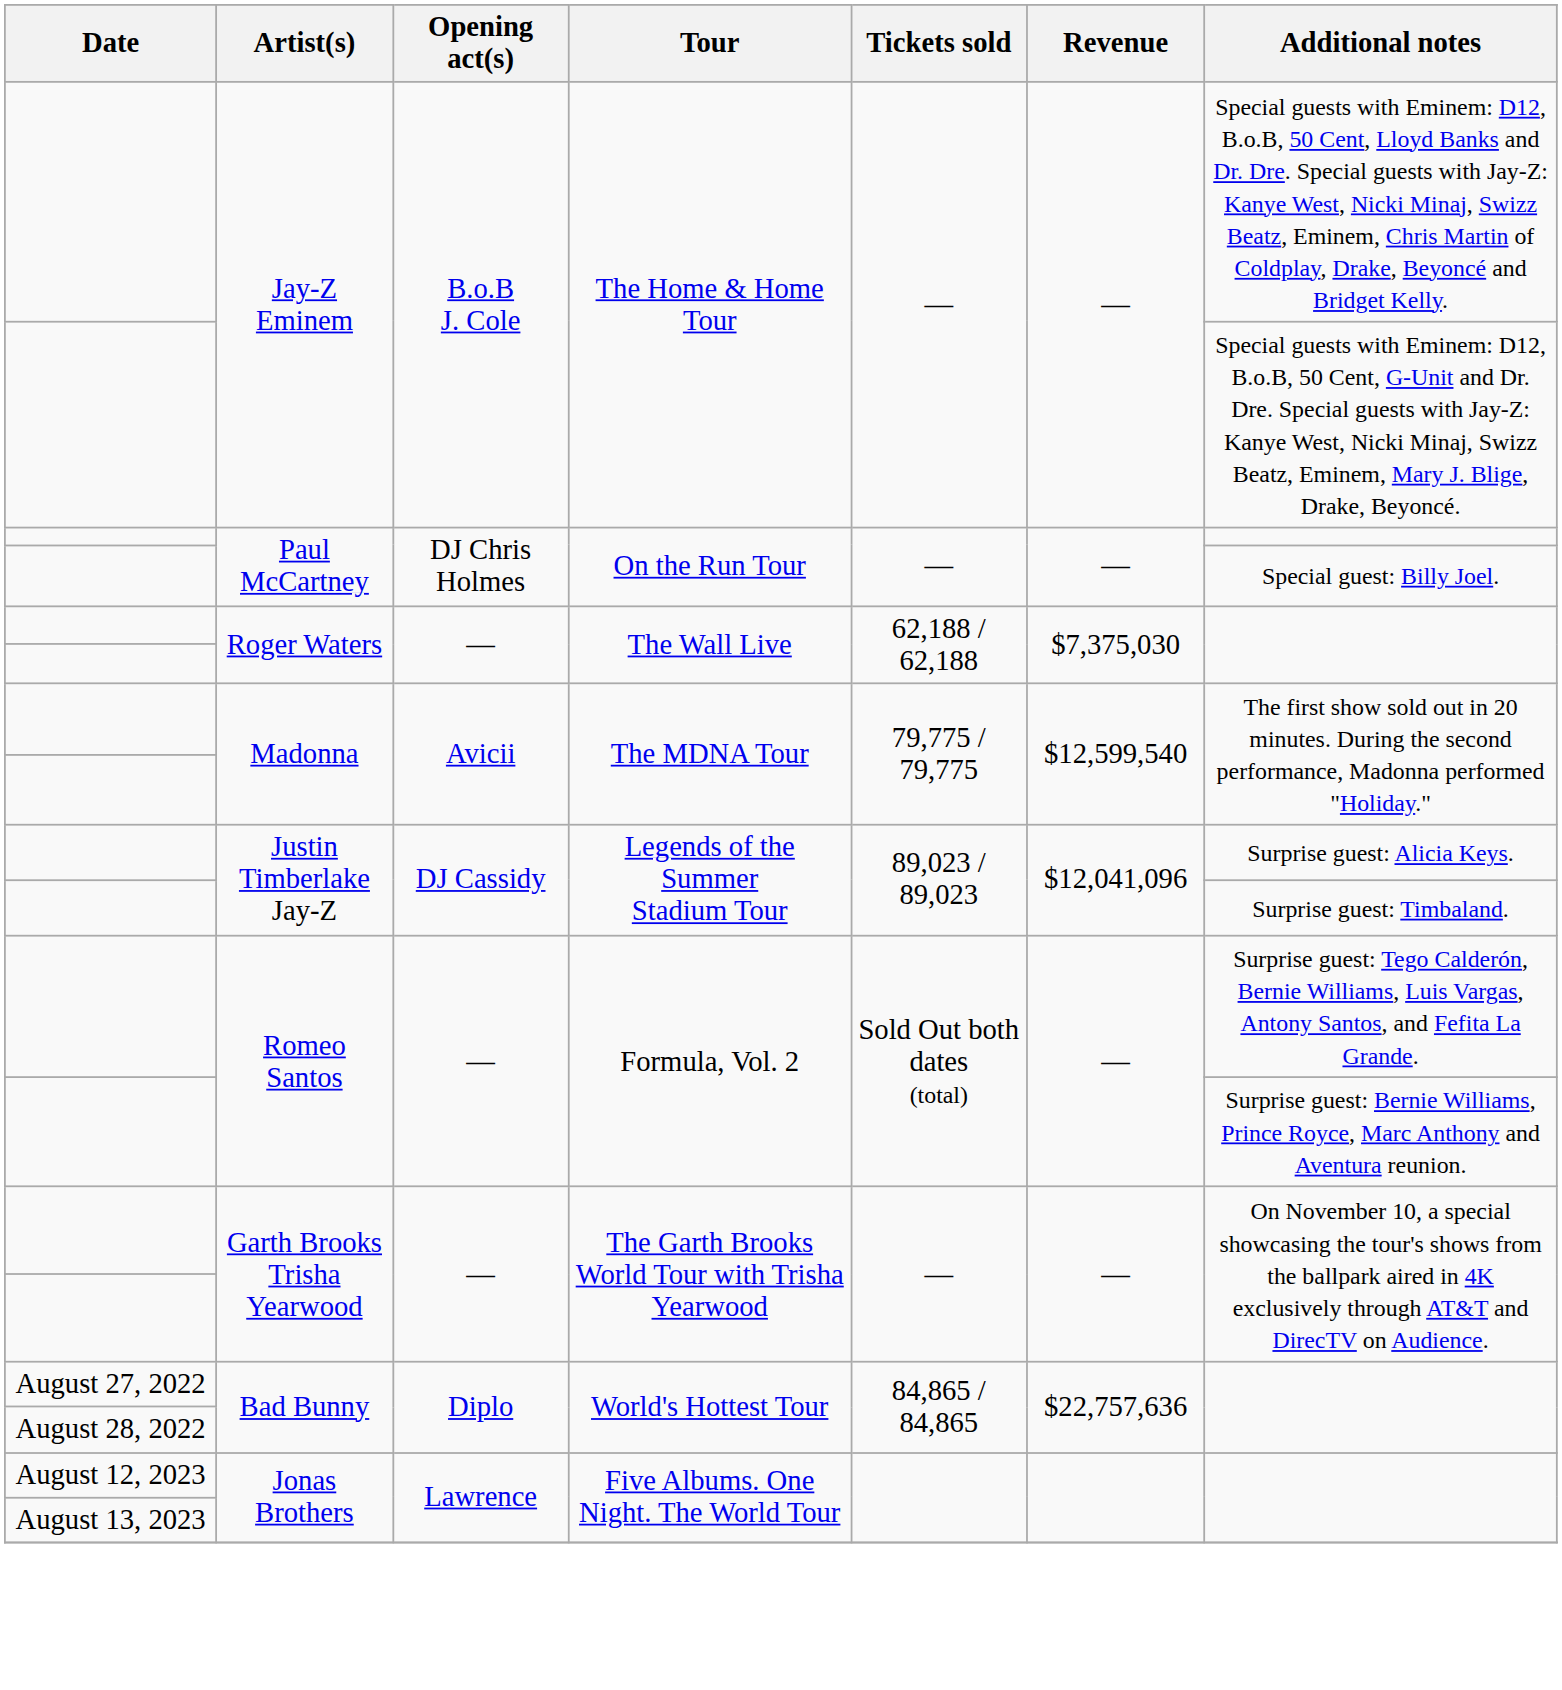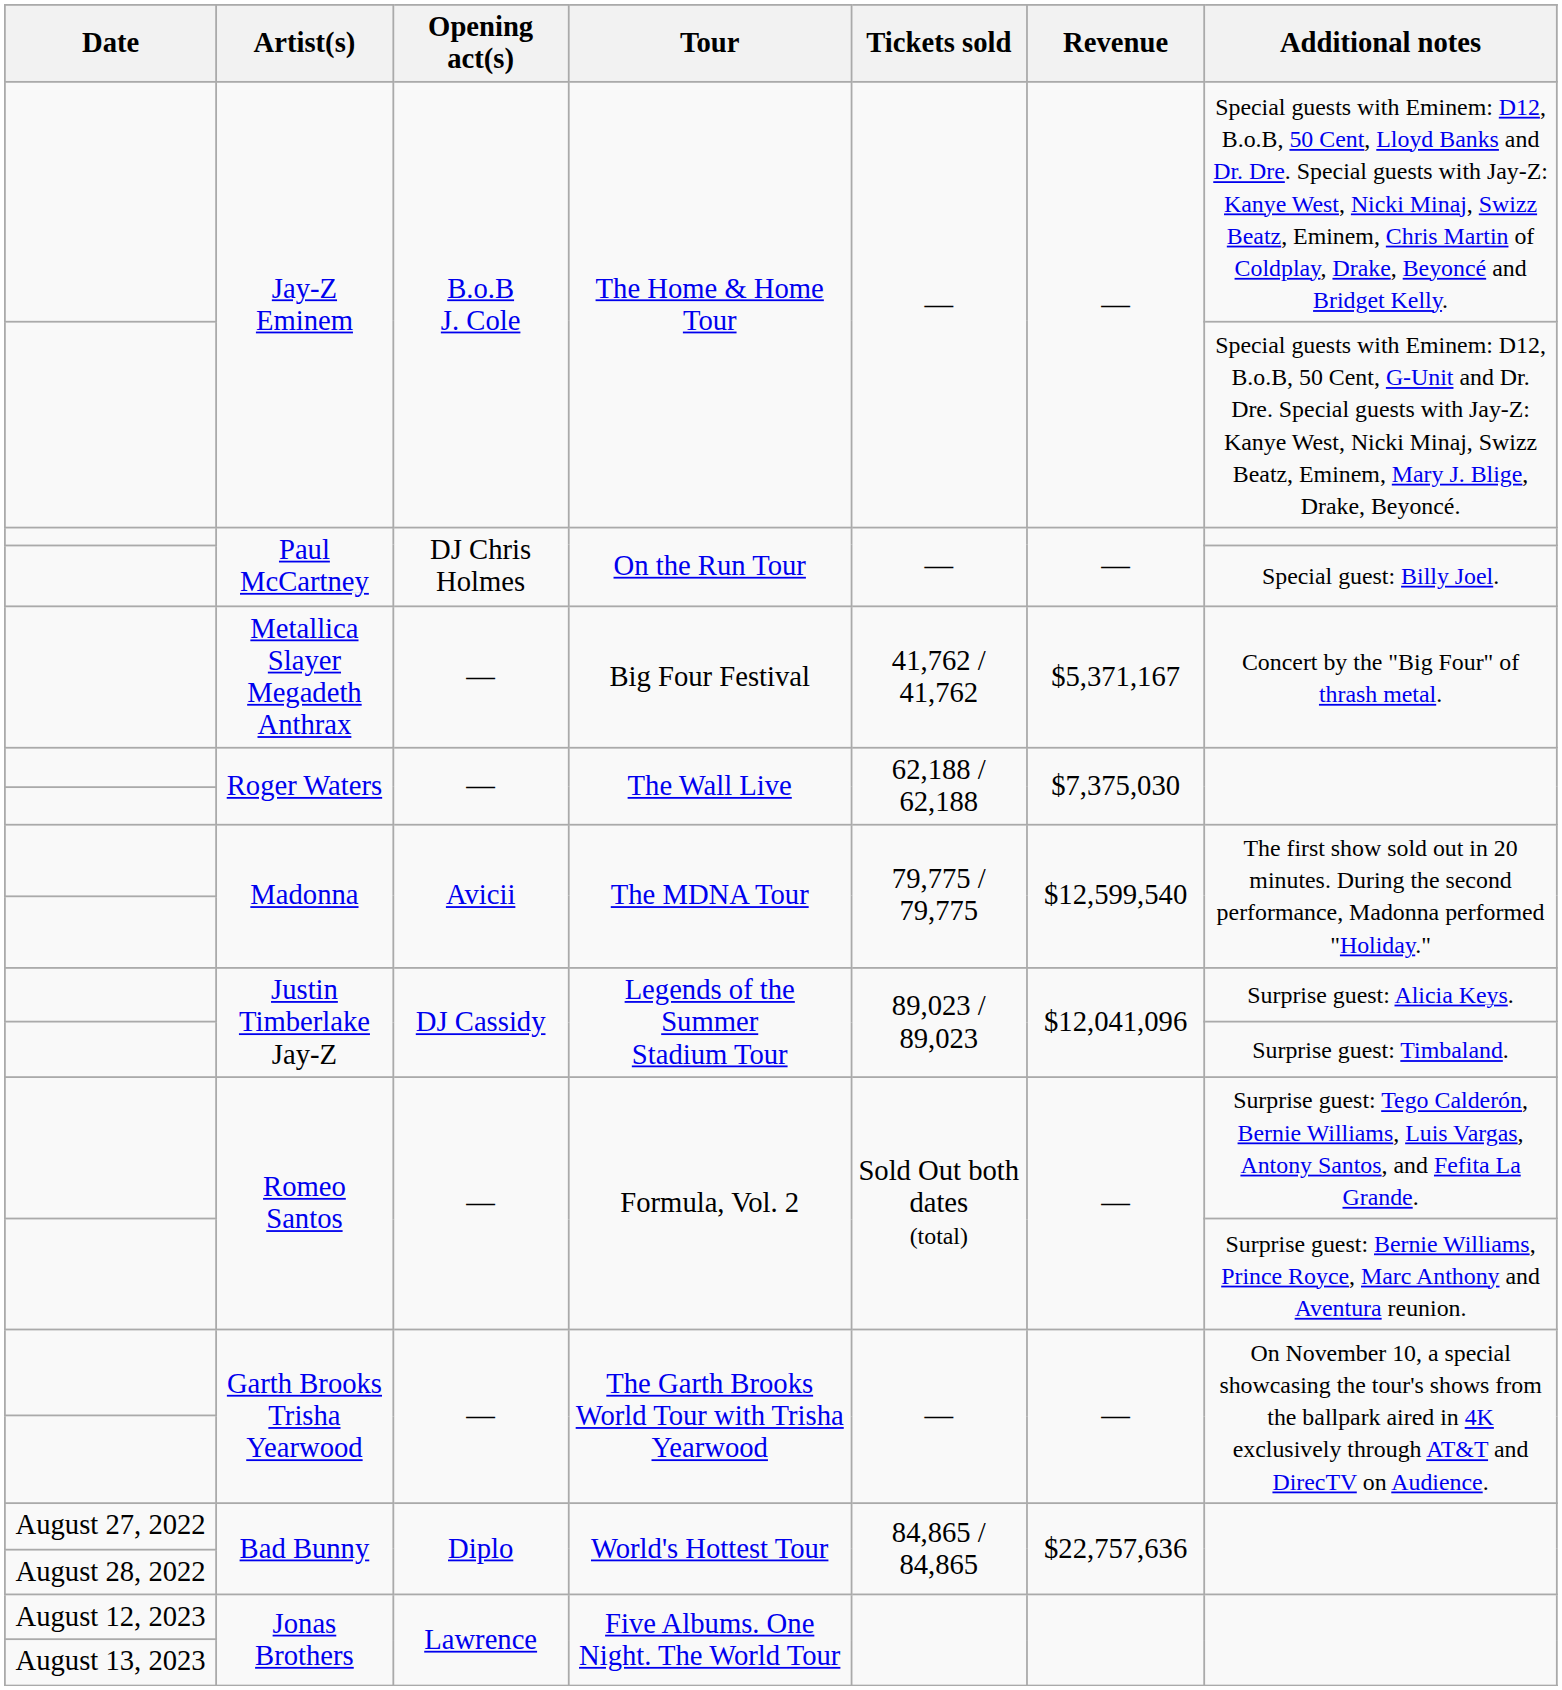+ row: (111, 676)
